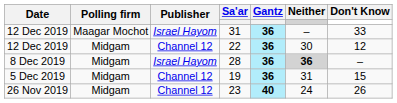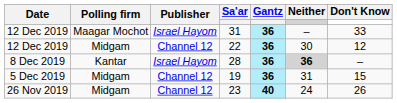(111, 61) Midgam -> (111, 61) Kantar
